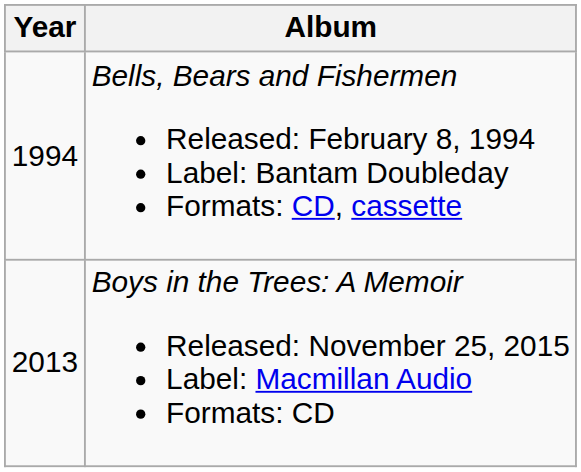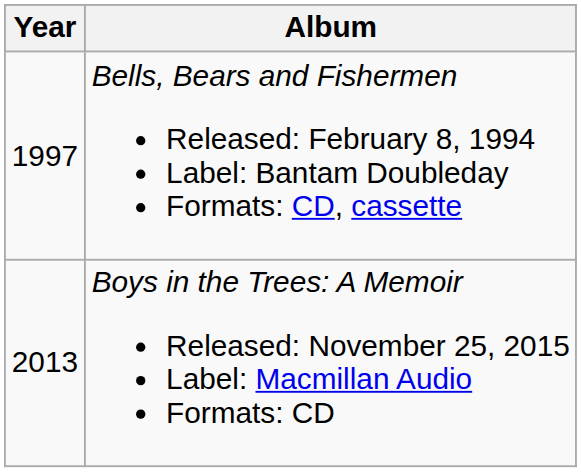(45, 155) 1994 -> (45, 155) 1997
